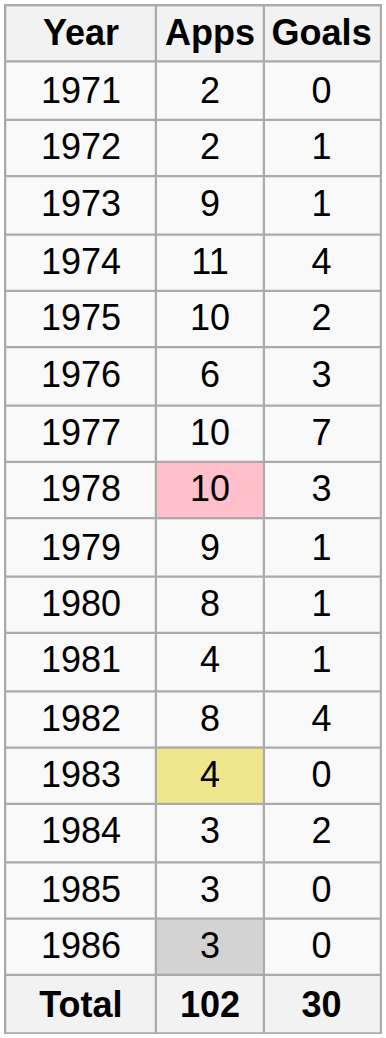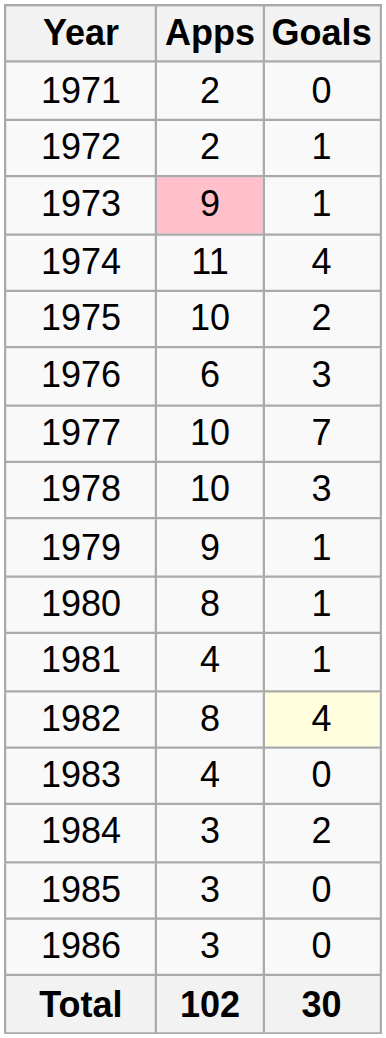(210, 204) no background -> (210, 204) pink background
(210, 489) pink background -> (210, 489) no background
(322, 718) no background -> (322, 718) lightyellow background
(210, 775) khaki background -> (210, 775) no background
(210, 946) lightgrey background -> (210, 946) no background
